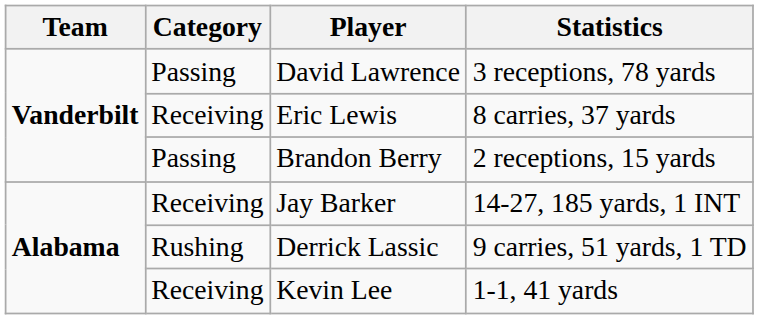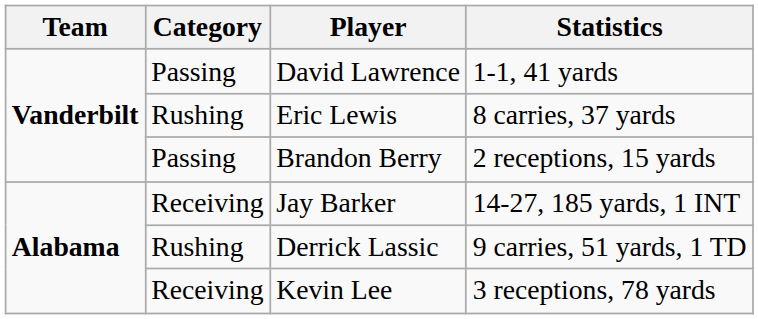(594, 71) 3 receptions, 78 yards -> (545, 71) 1-1, 41 yards
(207, 114) Receiving -> (197, 114) Rushing
(545, 290) 1-1, 41 yards -> (594, 290) 3 receptions, 78 yards
